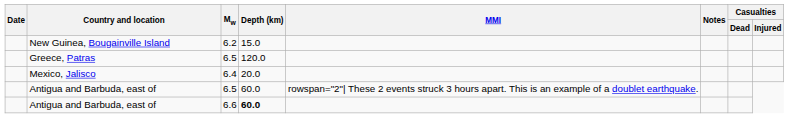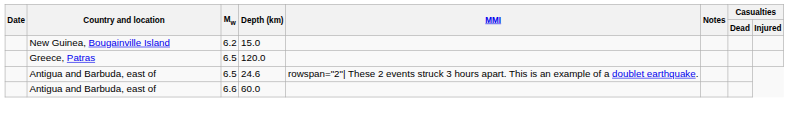- row: (63, 74)
(251, 89) 60.0 -> (251, 74) 24.6
(251, 105) bold -> (251, 89) normal
